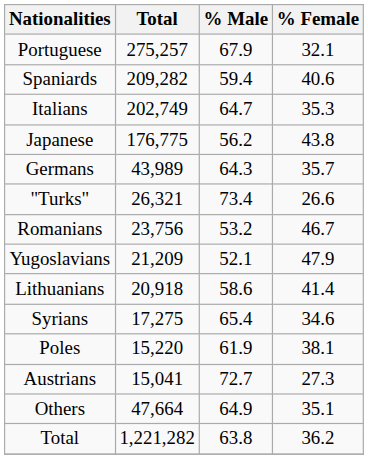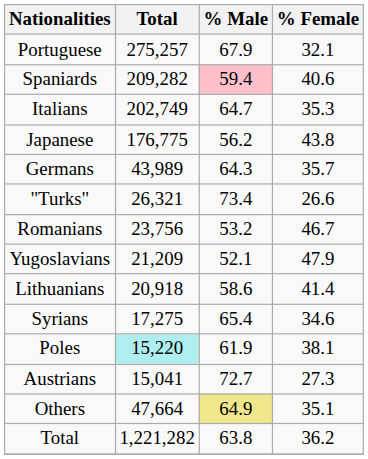(236, 79) no background -> (236, 79) pink background
(157, 348) no background -> (157, 348) paleturquoise background
(236, 408) no background -> (236, 408) khaki background
